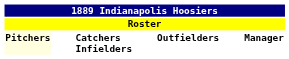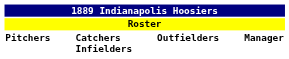(28, 38) lightyellow background -> (28, 38) no background
